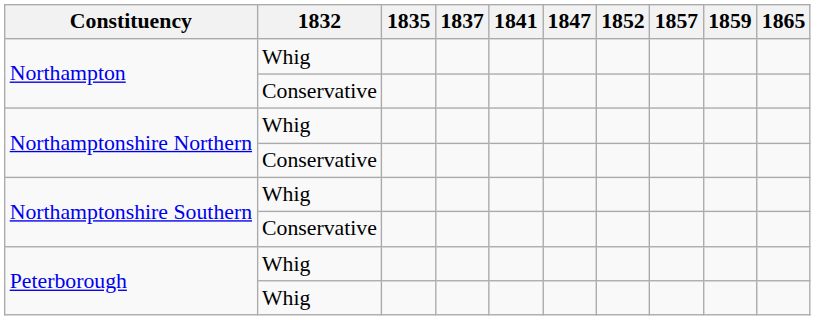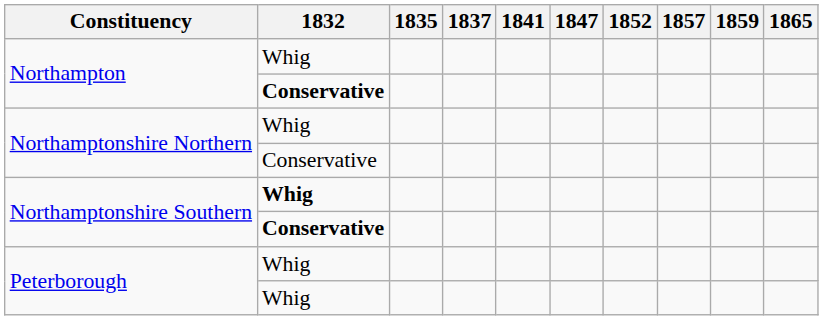(319, 90) normal -> (323, 90) bold
(286, 194) normal -> (287, 194) bold
(319, 228) normal -> (323, 228) bold
